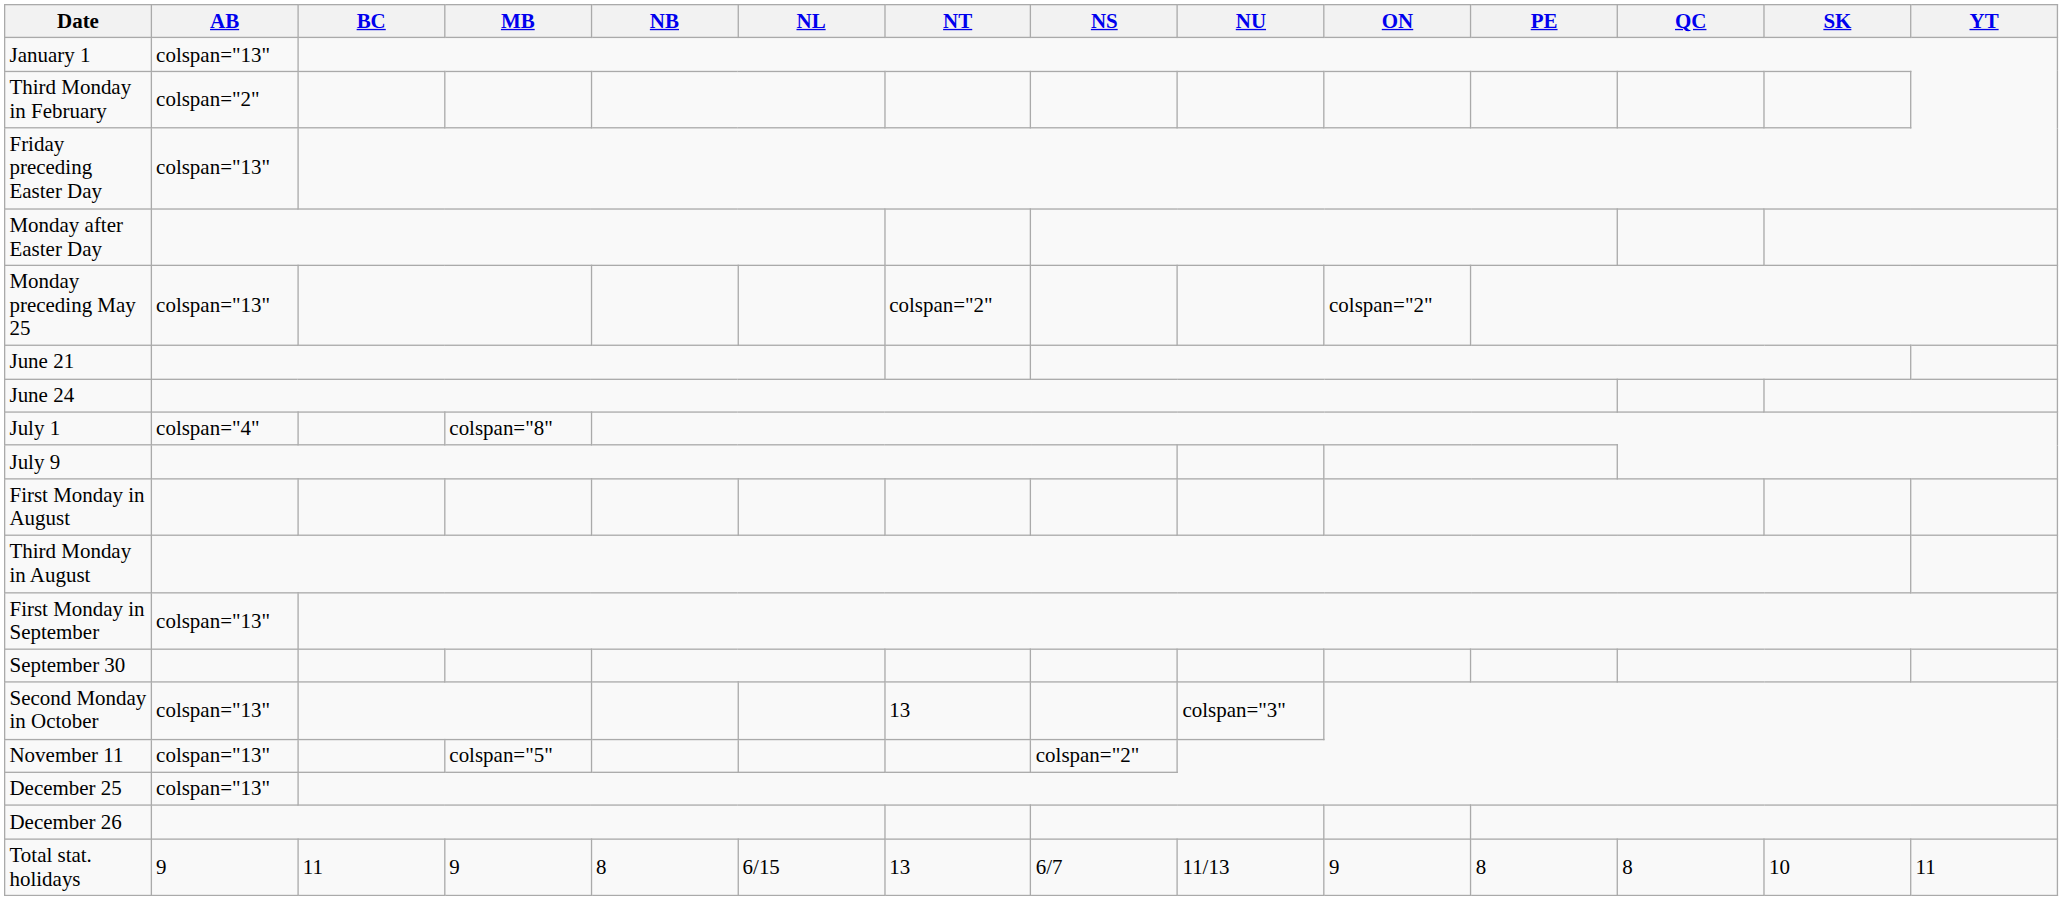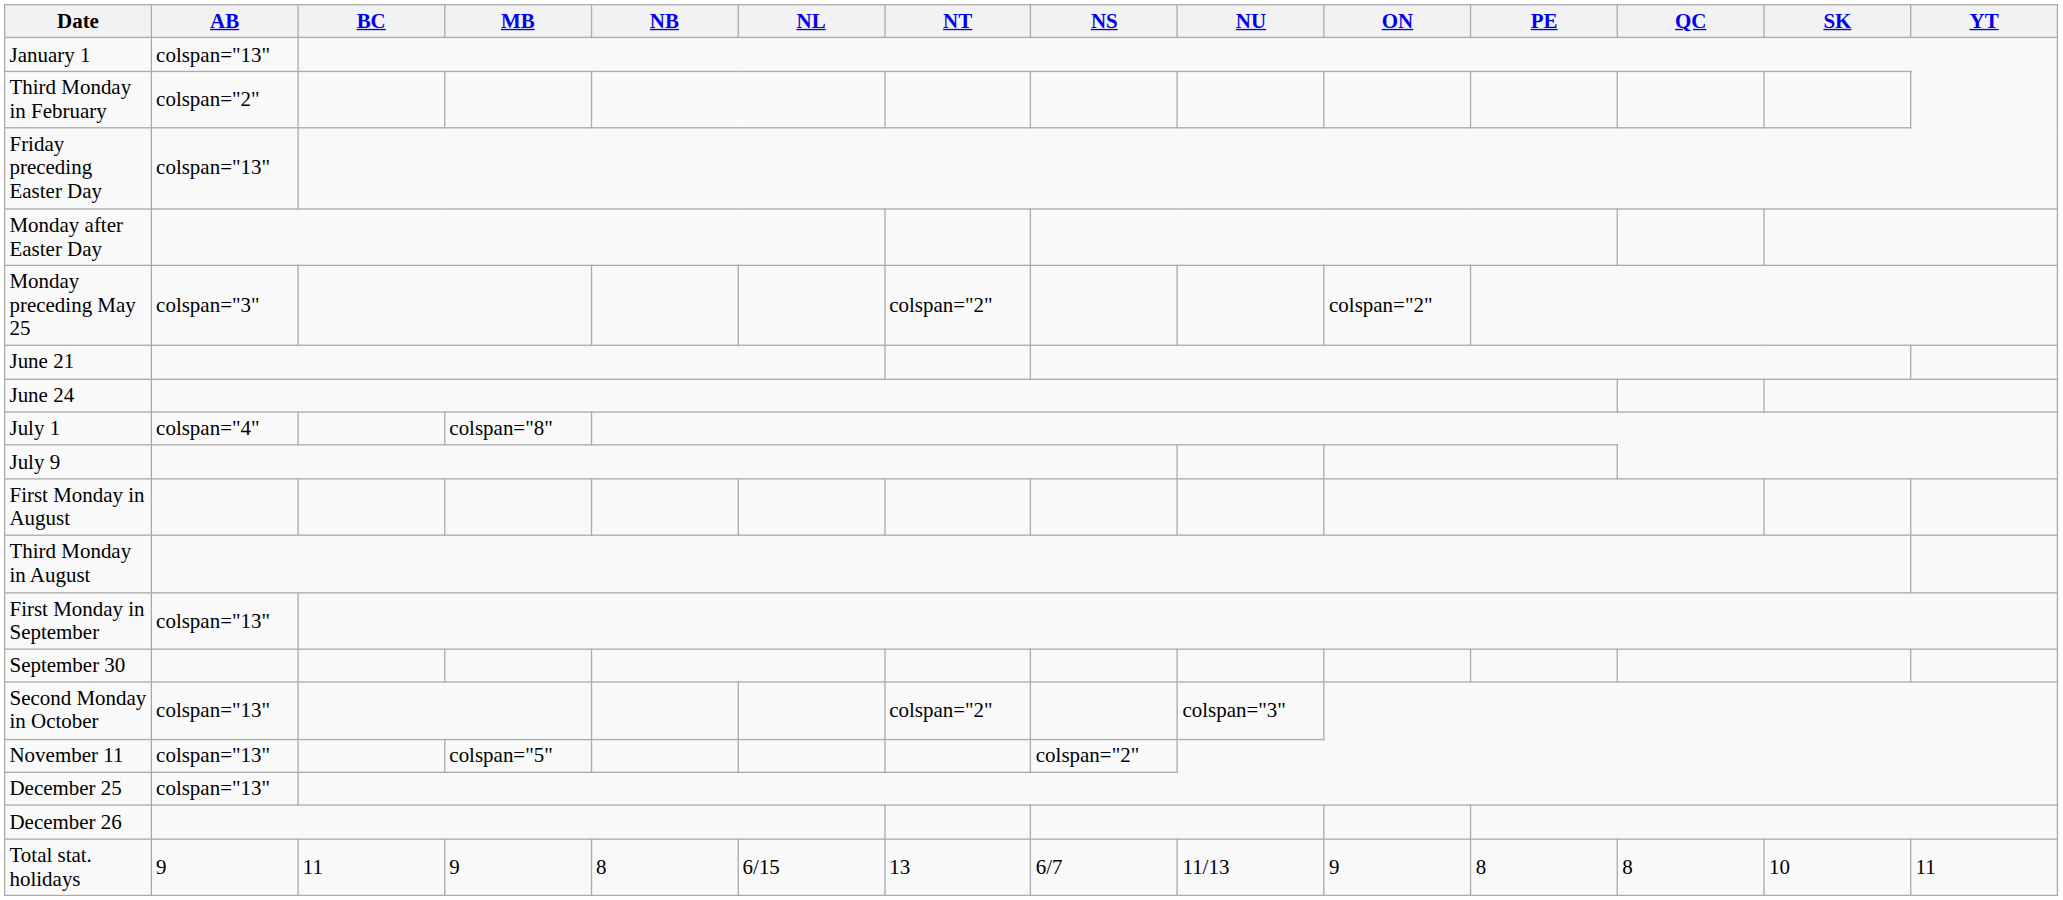(213, 305) colspan="13" -> (208, 305) colspan="3"
(900, 710) 13 -> (941, 710) colspan="2"
